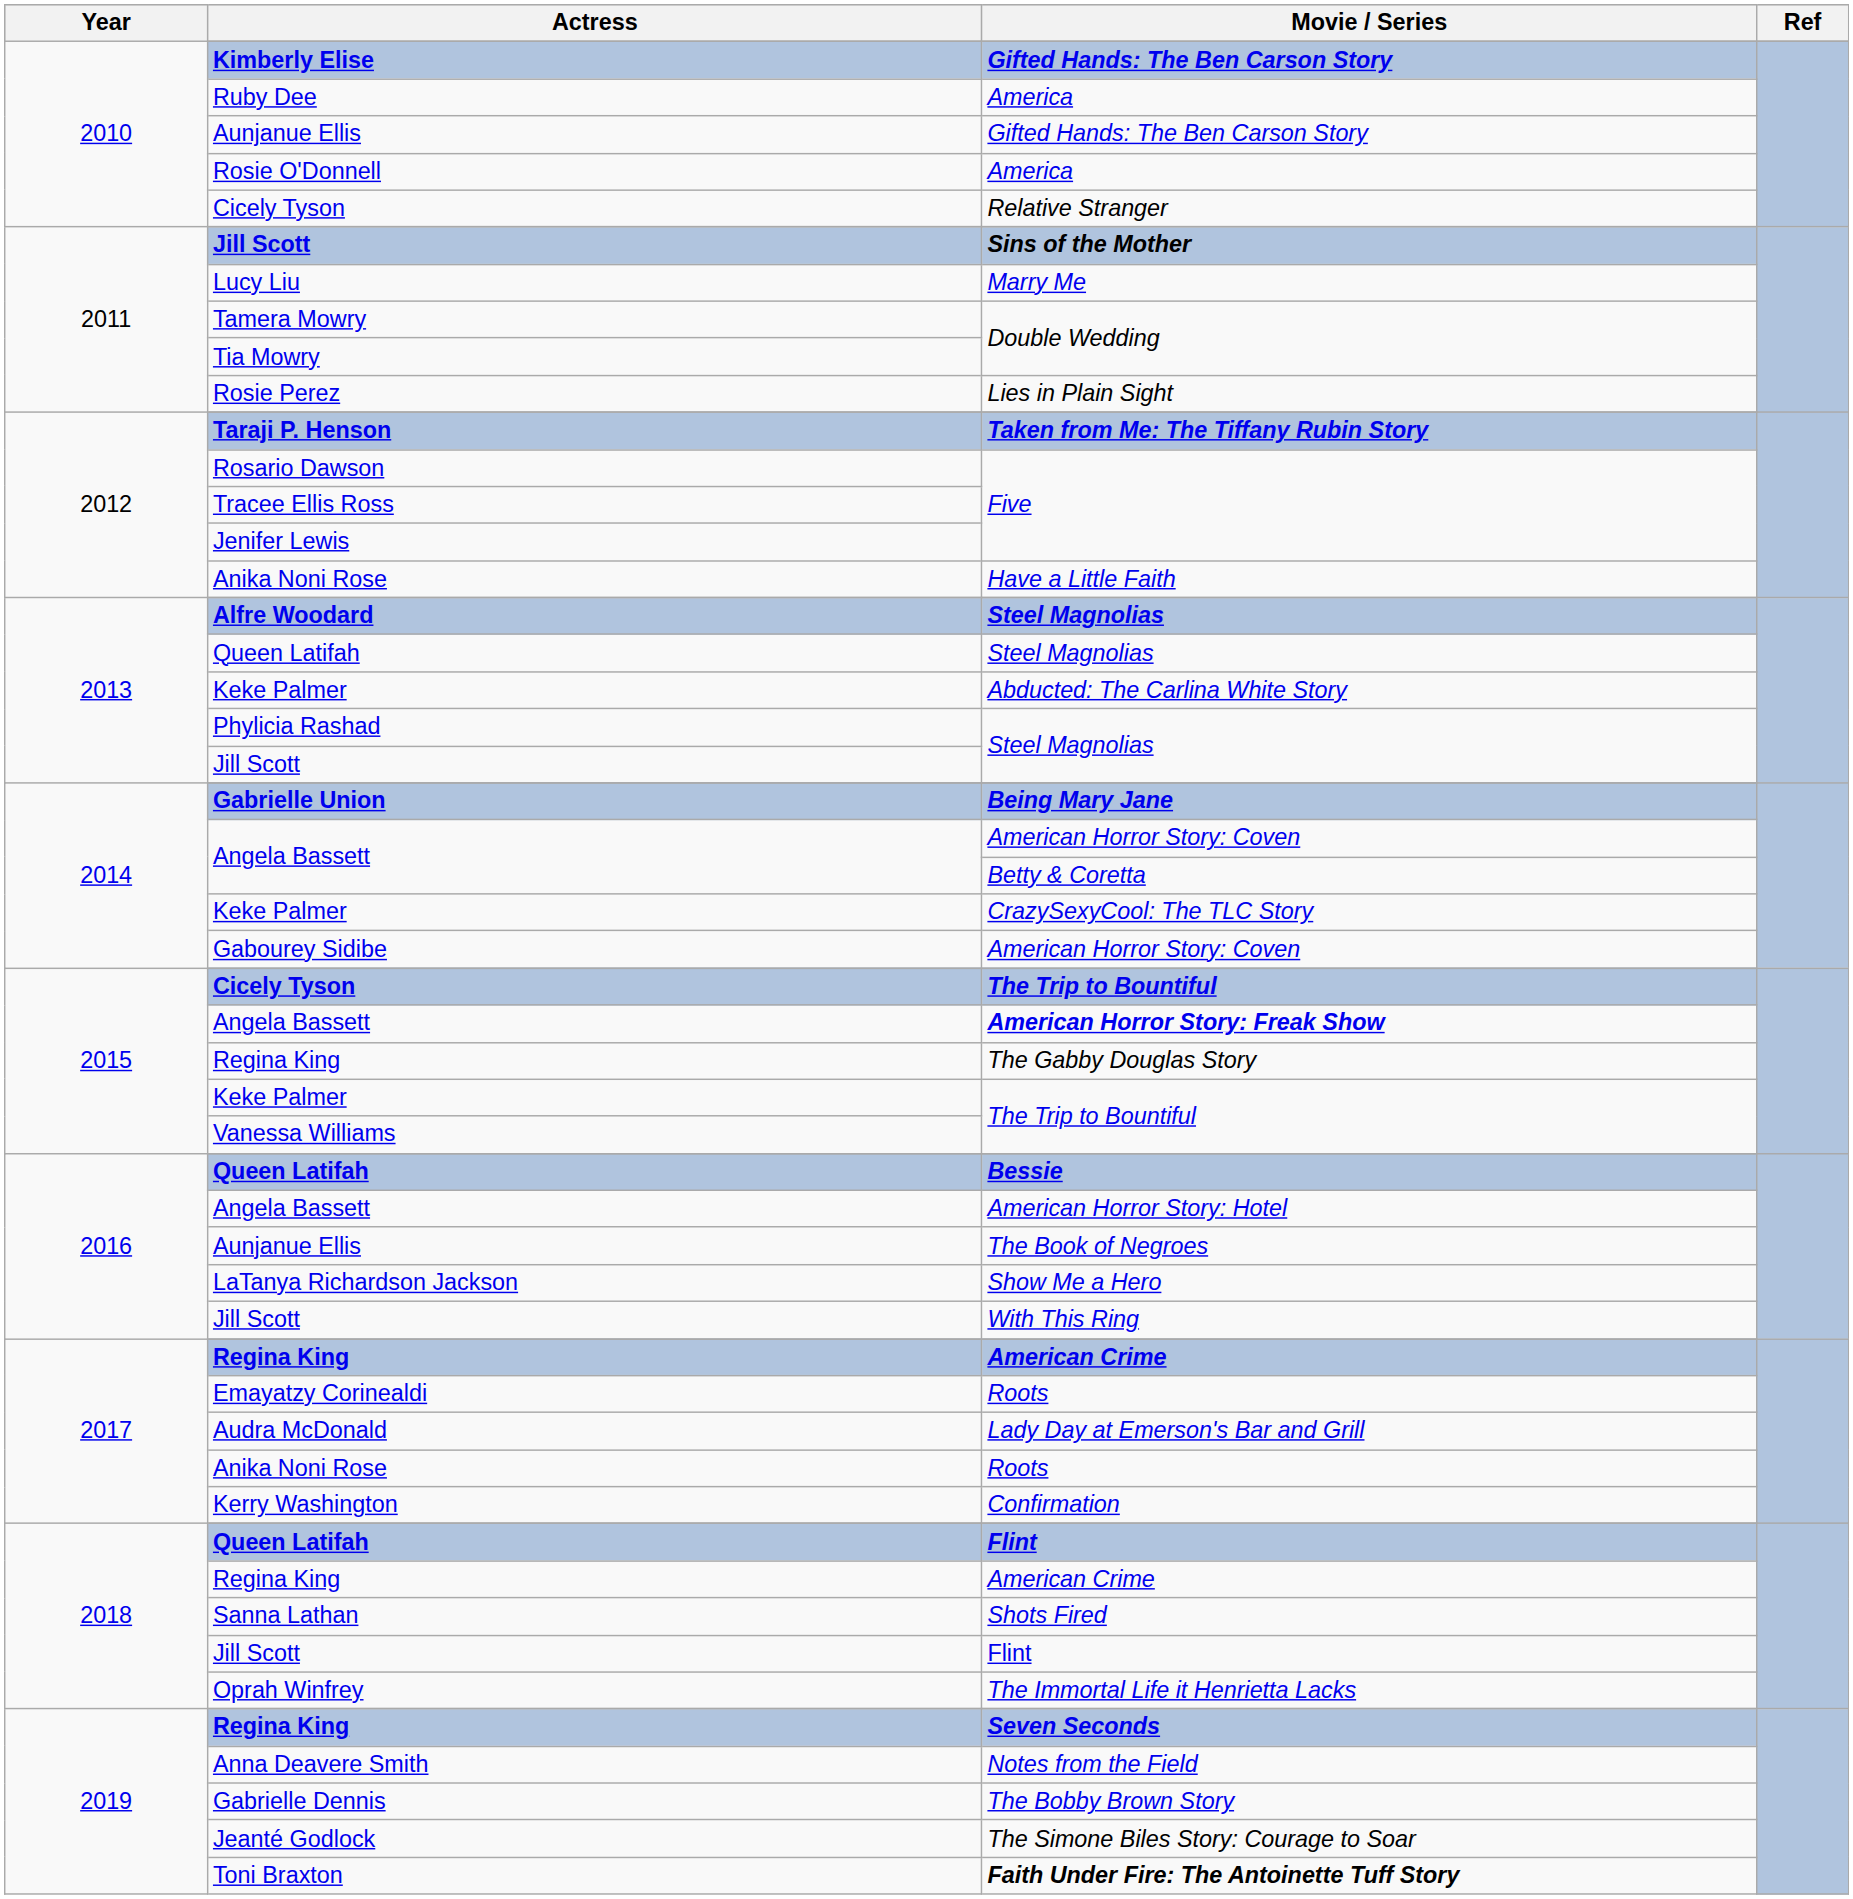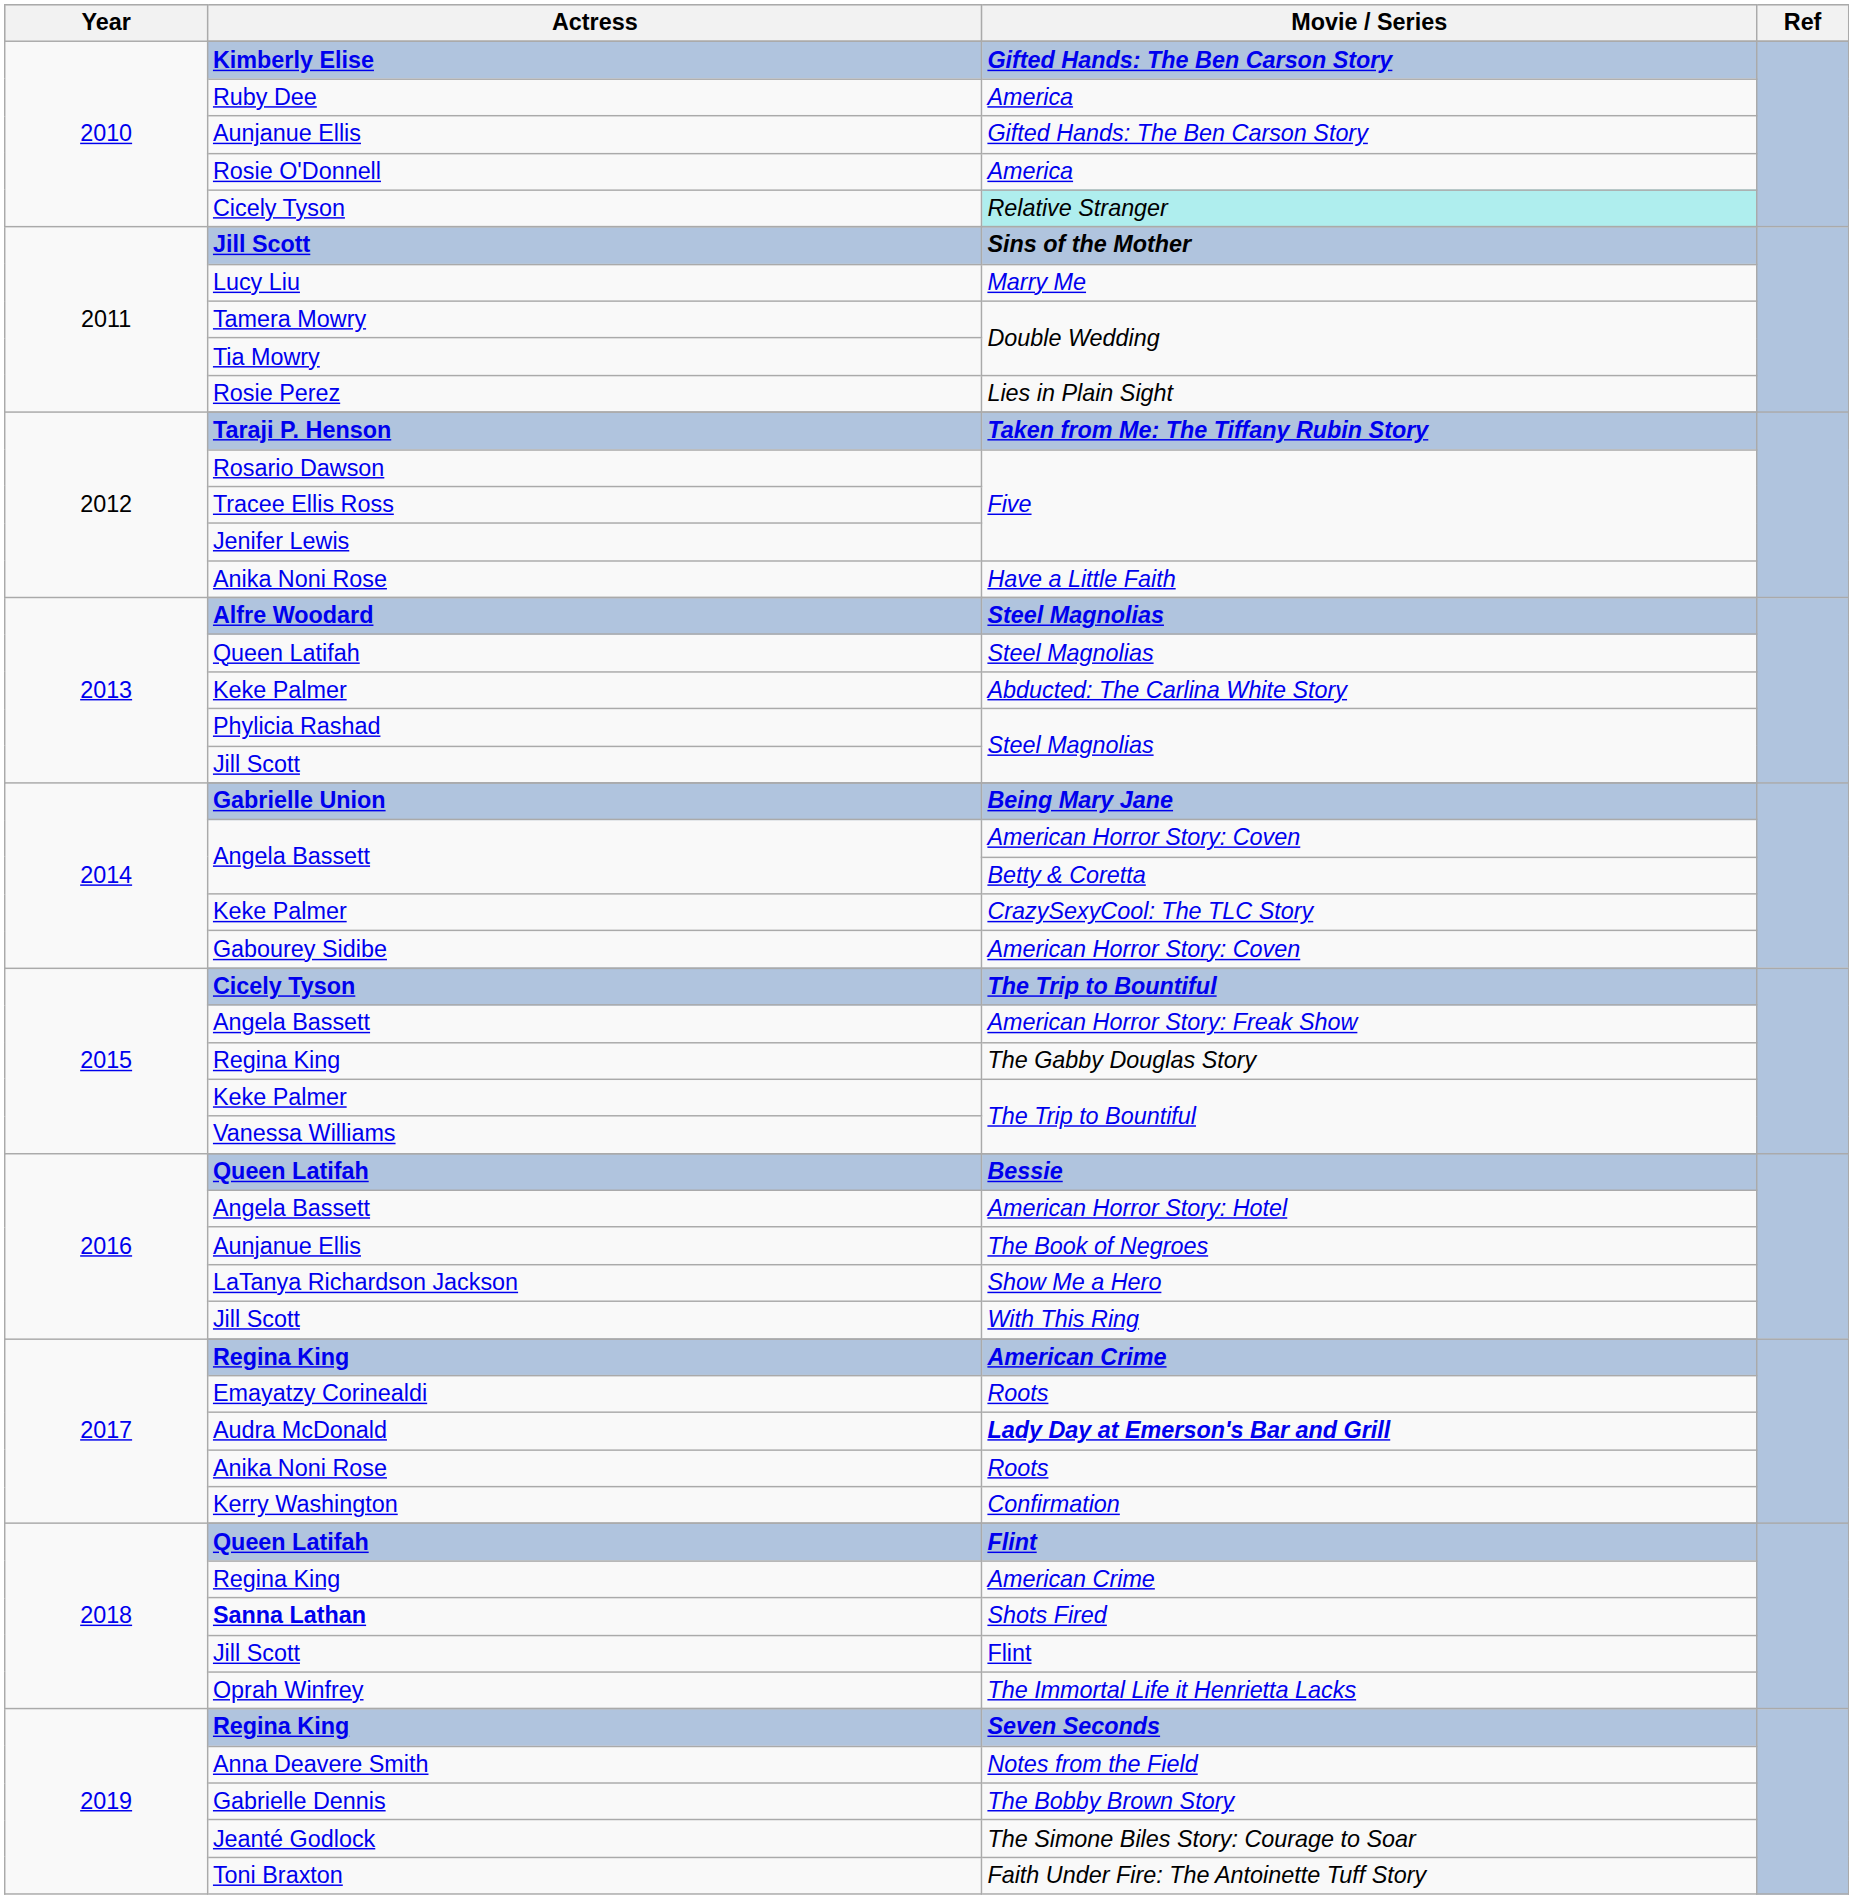(1078, 208) no background -> (1078, 208) paleturquoise background
(1186, 1023) bold -> (1172, 1023) normal
(1176, 1430) normal -> (1189, 1430) bold
(286, 1616) normal -> (290, 1616) bold
(1223, 1875) bold -> (1207, 1875) normal
